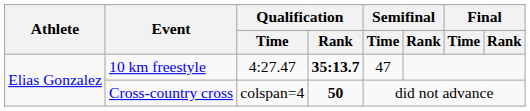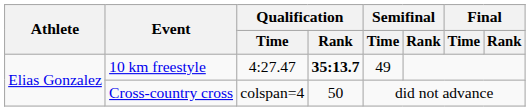(383, 67) 47 -> (383, 67) 49
(336, 93) bold -> (336, 93) normal
